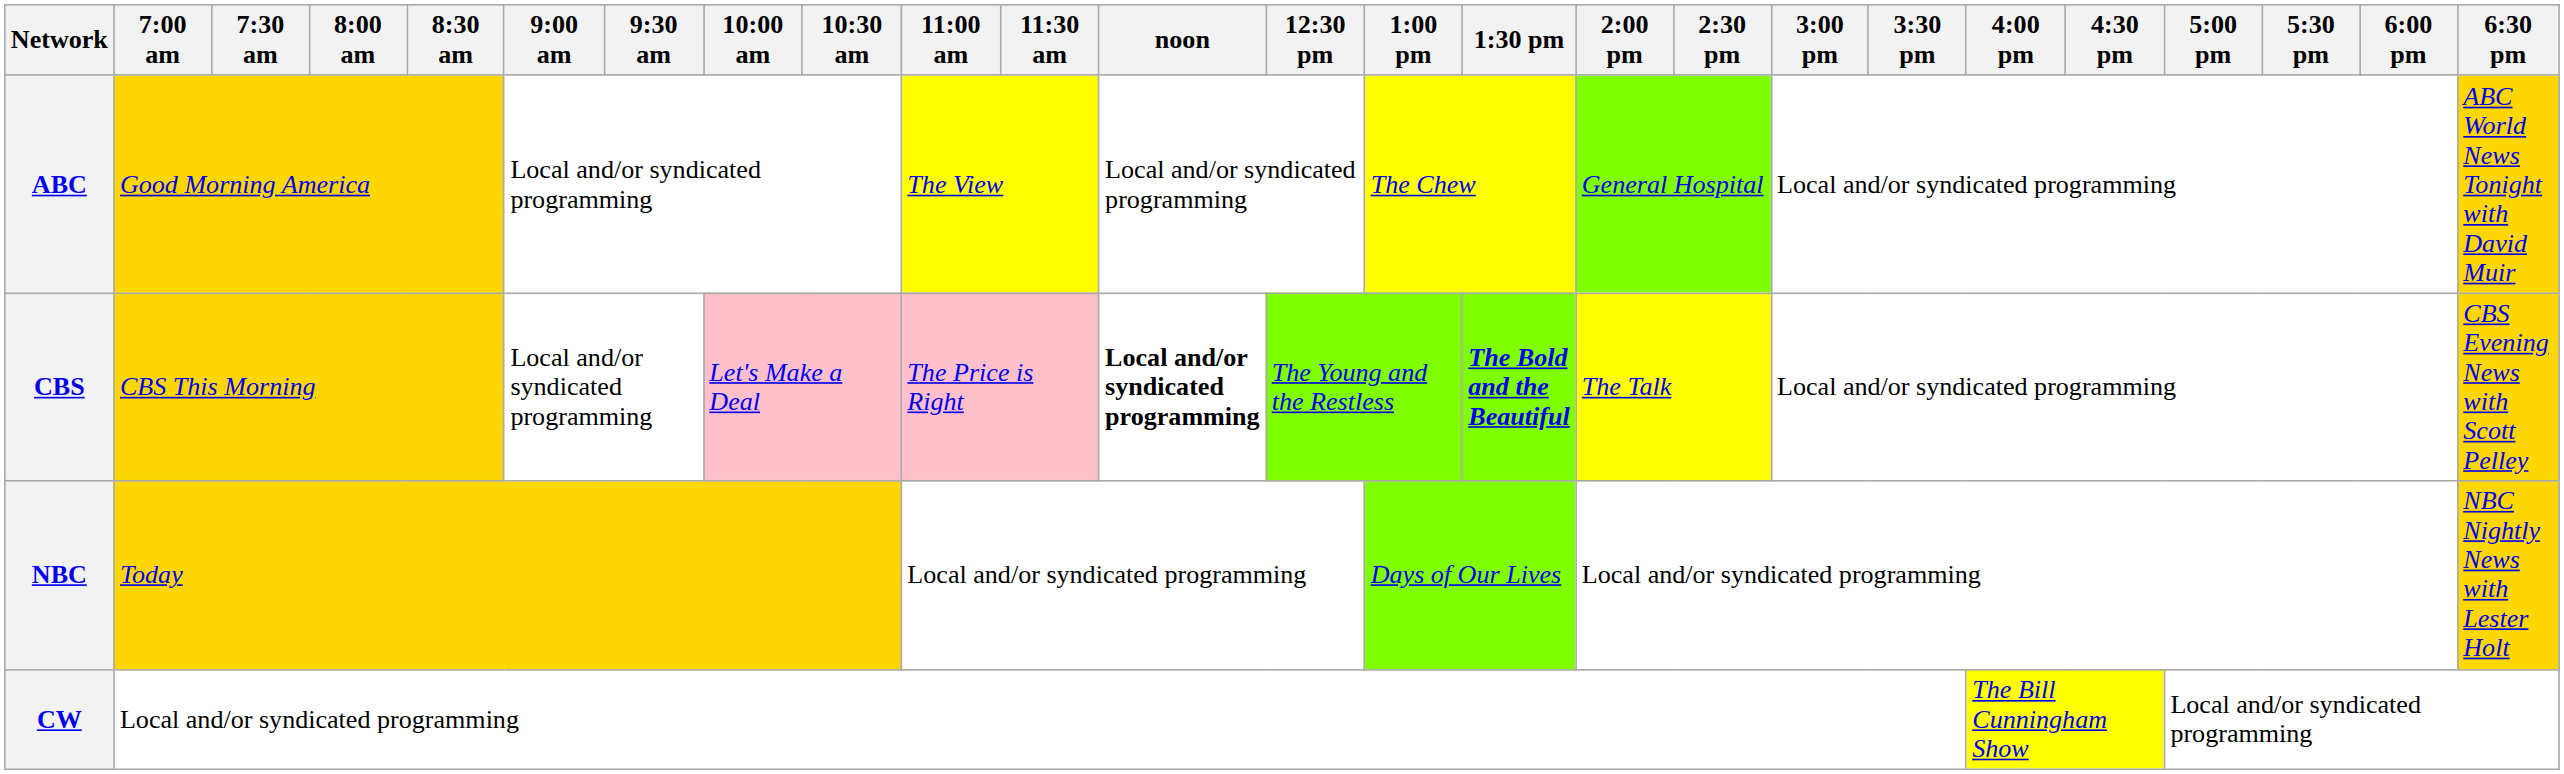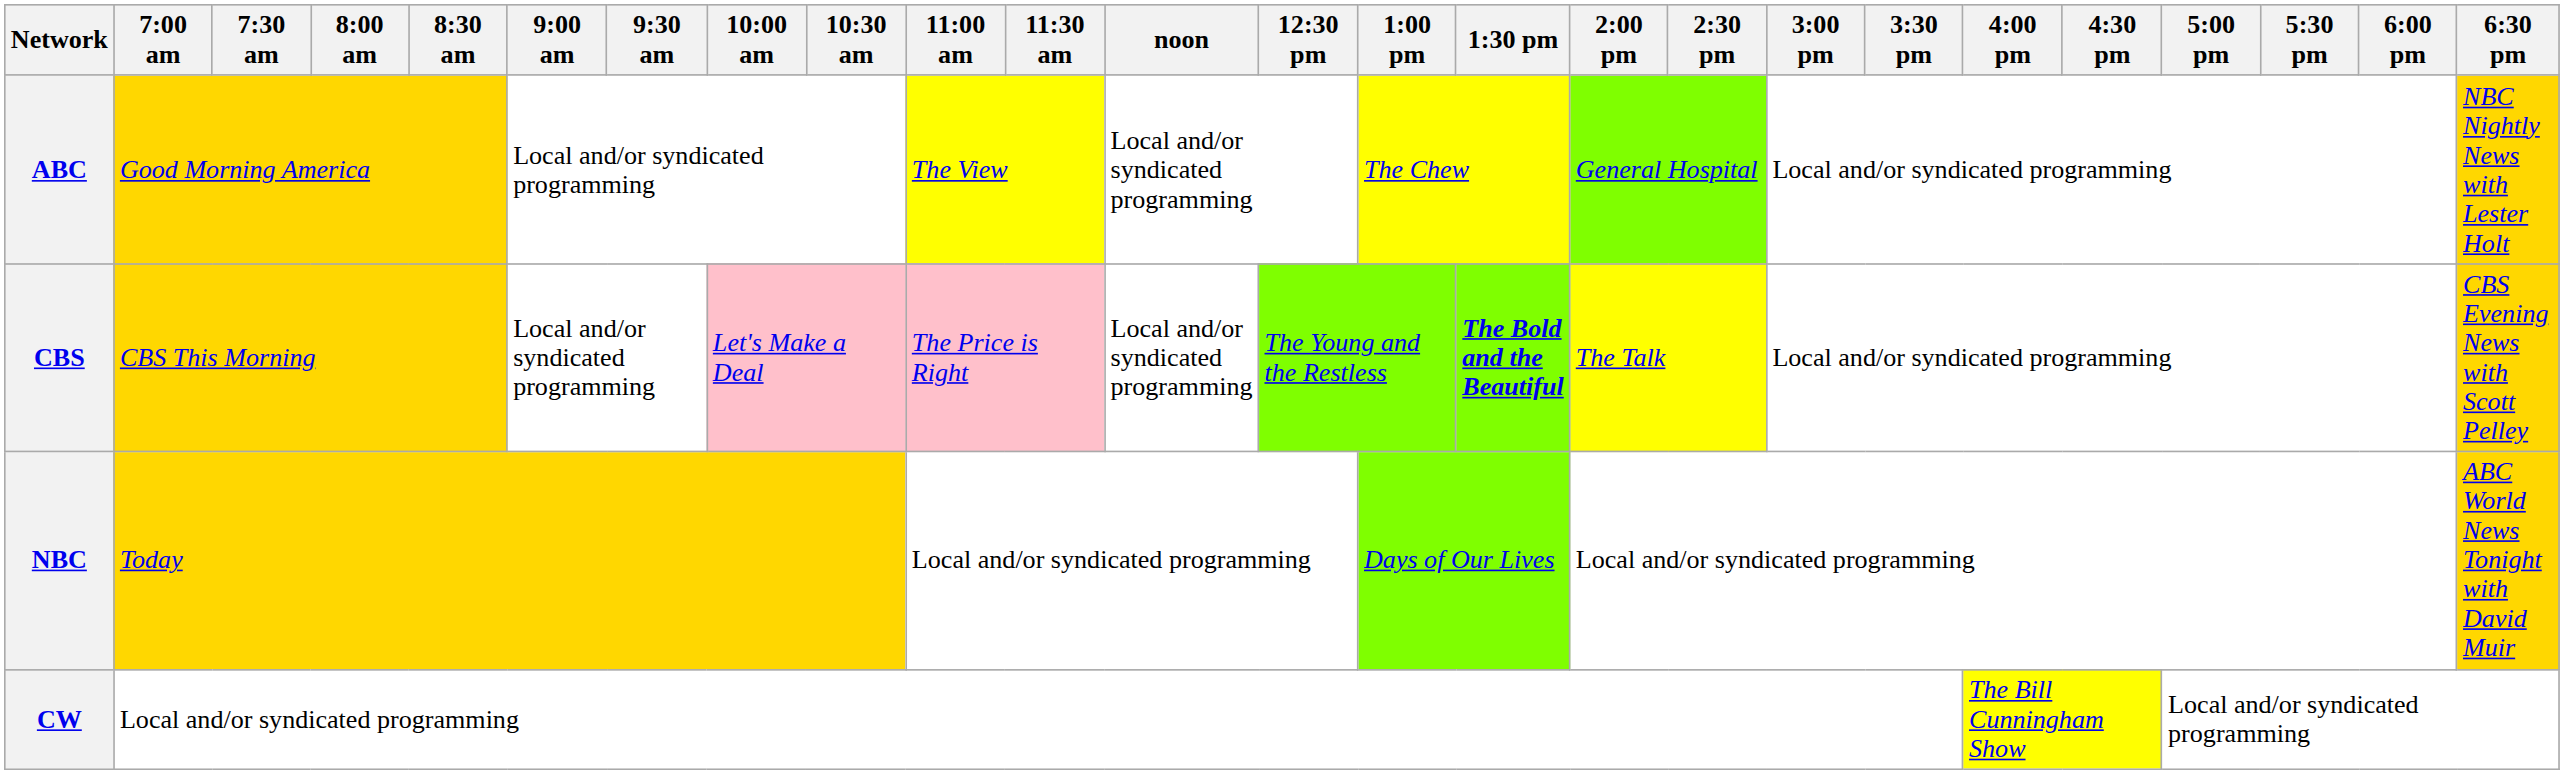(2503, 183) ABC World News Tonight with David Muir -> (2501, 169) NBC Nightly News with Lester Holt
(1182, 386) bold -> (1182, 357) normal
(2502, 574) NBC Nightly News with Lester Holt -> (2502, 560) ABC World News Tonight with David Muir
